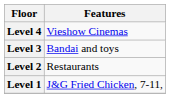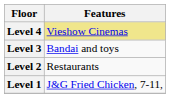(87, 31) no background -> (87, 31) khaki background
